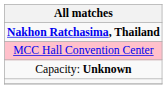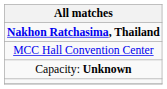(83, 50) pink background -> (83, 50) no background
